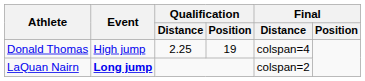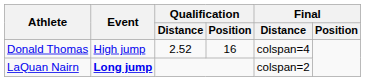(180, 49) 2.25 -> (180, 49) 2.52
(230, 49) 19 -> (230, 49) 16
